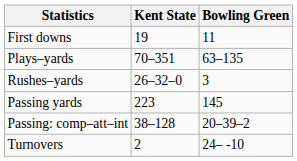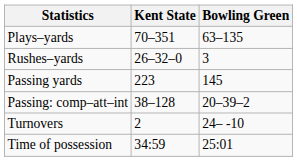- row: (39, 37)
+ row: (60, 145)
